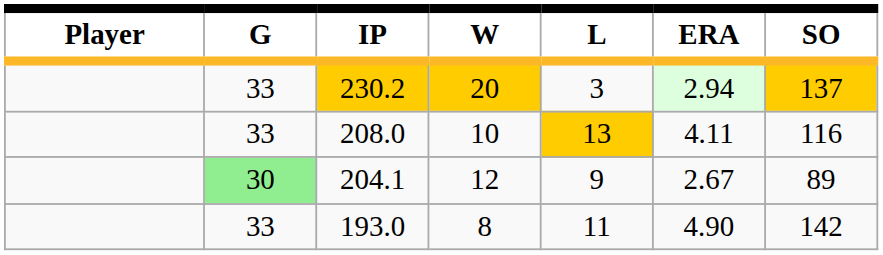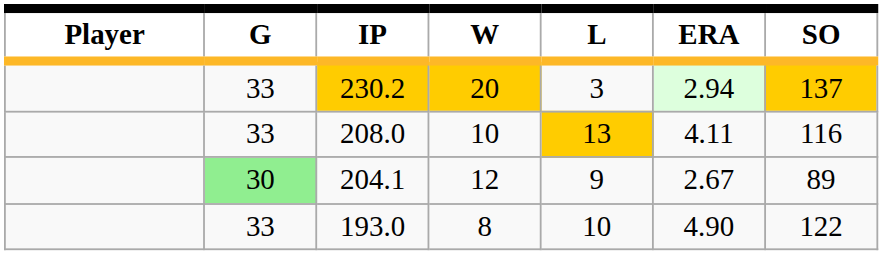(597, 225) 11 -> (597, 225) 10
(821, 225) 142 -> (821, 225) 122
